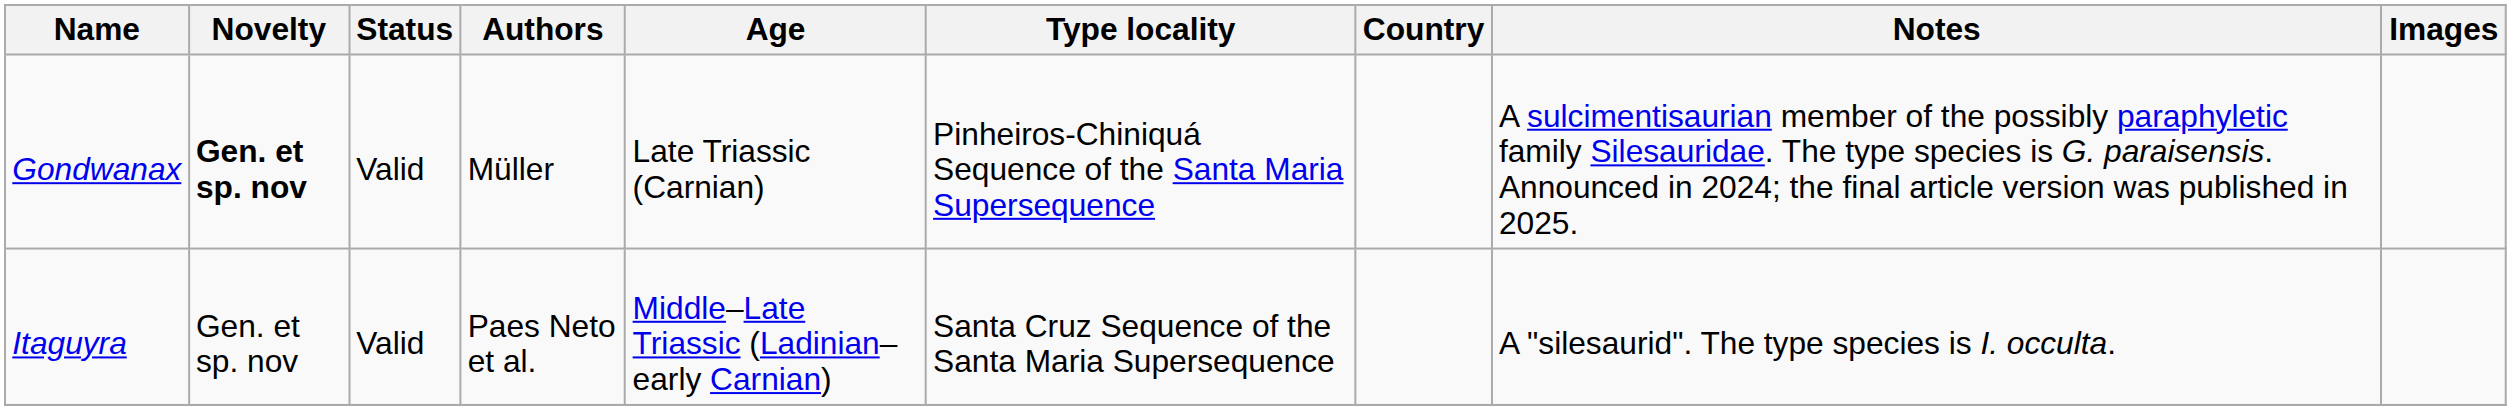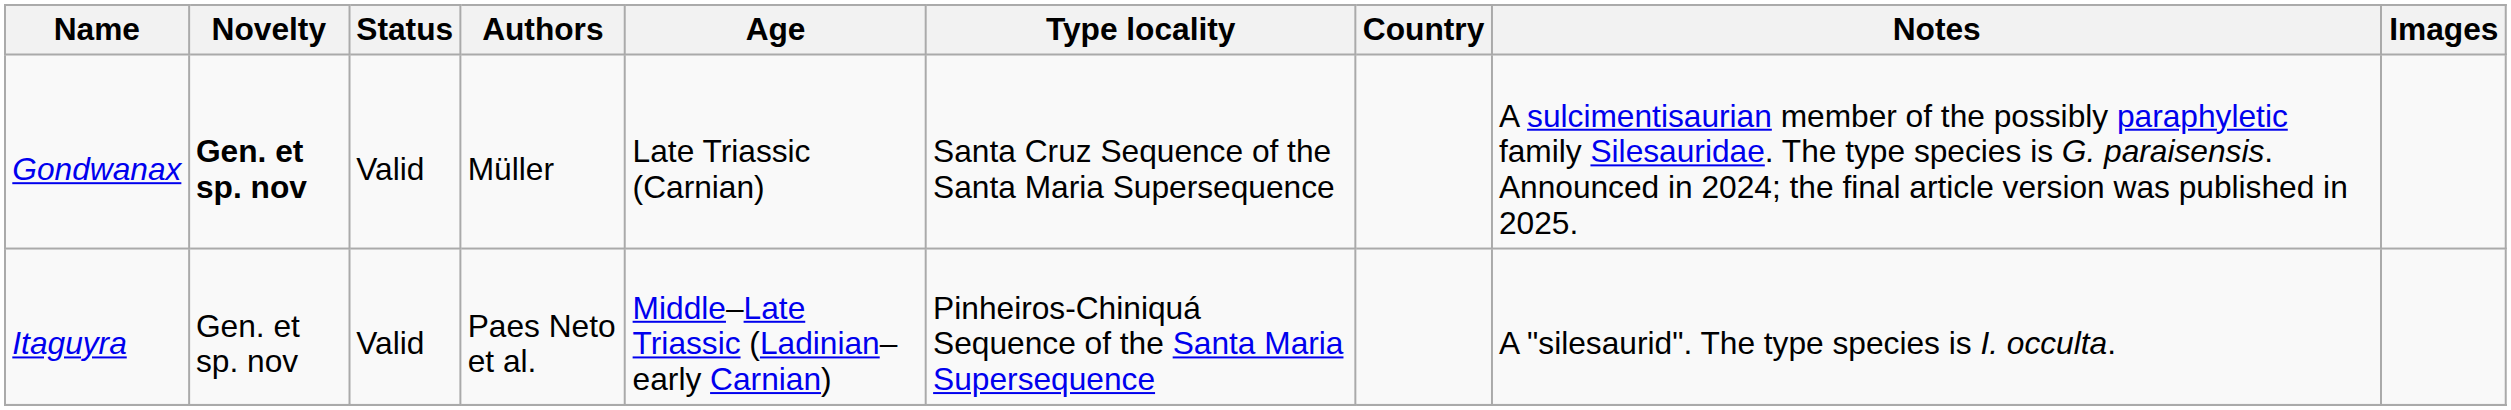(1138, 168) Pinheiros-Chiniquá Sequence of the Santa Maria Supersequence -> (1134, 168) Santa Cruz Sequence of the Santa Maria Supersequence
(1134, 343) Santa Cruz Sequence of the Santa Maria Supersequence -> (1138, 343) Pinheiros-Chiniquá Sequence of the Santa Maria Supersequence
